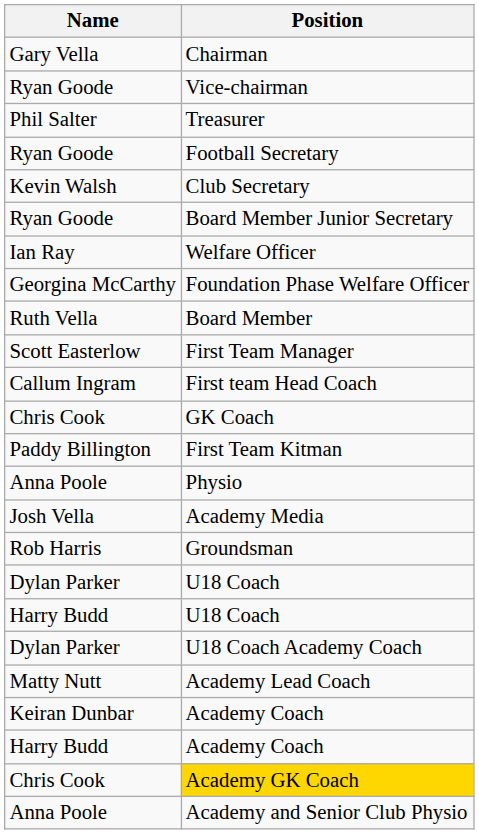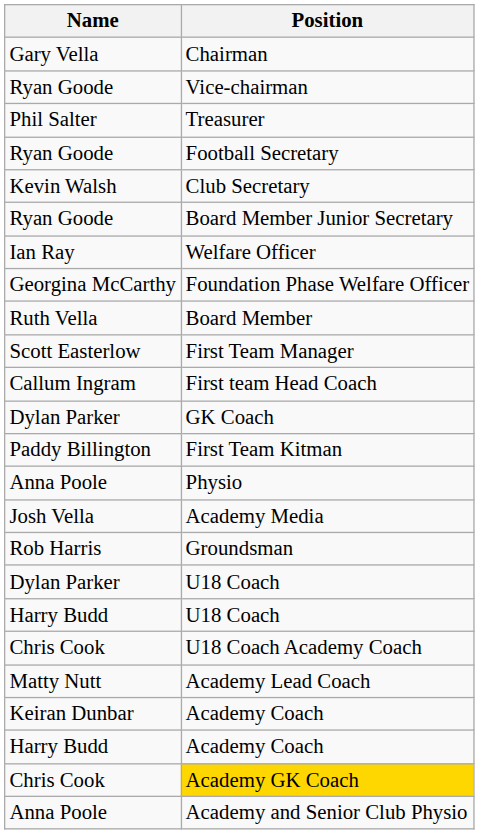(57, 416) Chris Cook -> (65, 416) Dylan Parker
(65, 647) Dylan Parker -> (57, 647) Chris Cook
